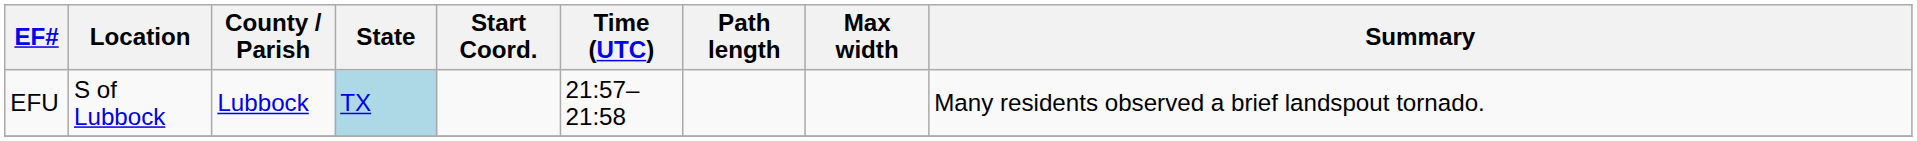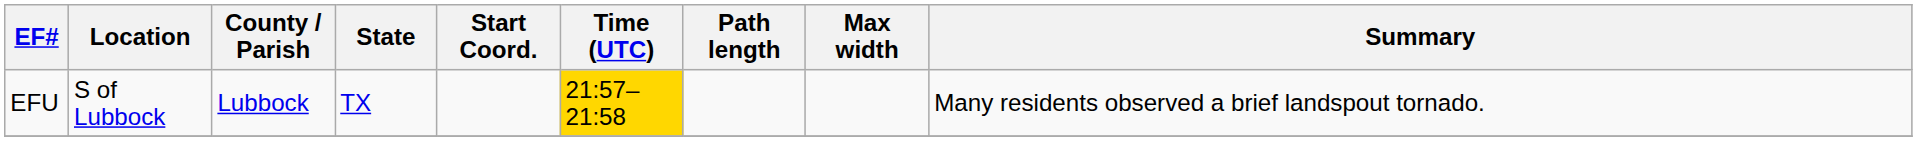(356, 102) lightblue background -> (356, 102) no background
(602, 102) no background -> (602, 102) gold background
